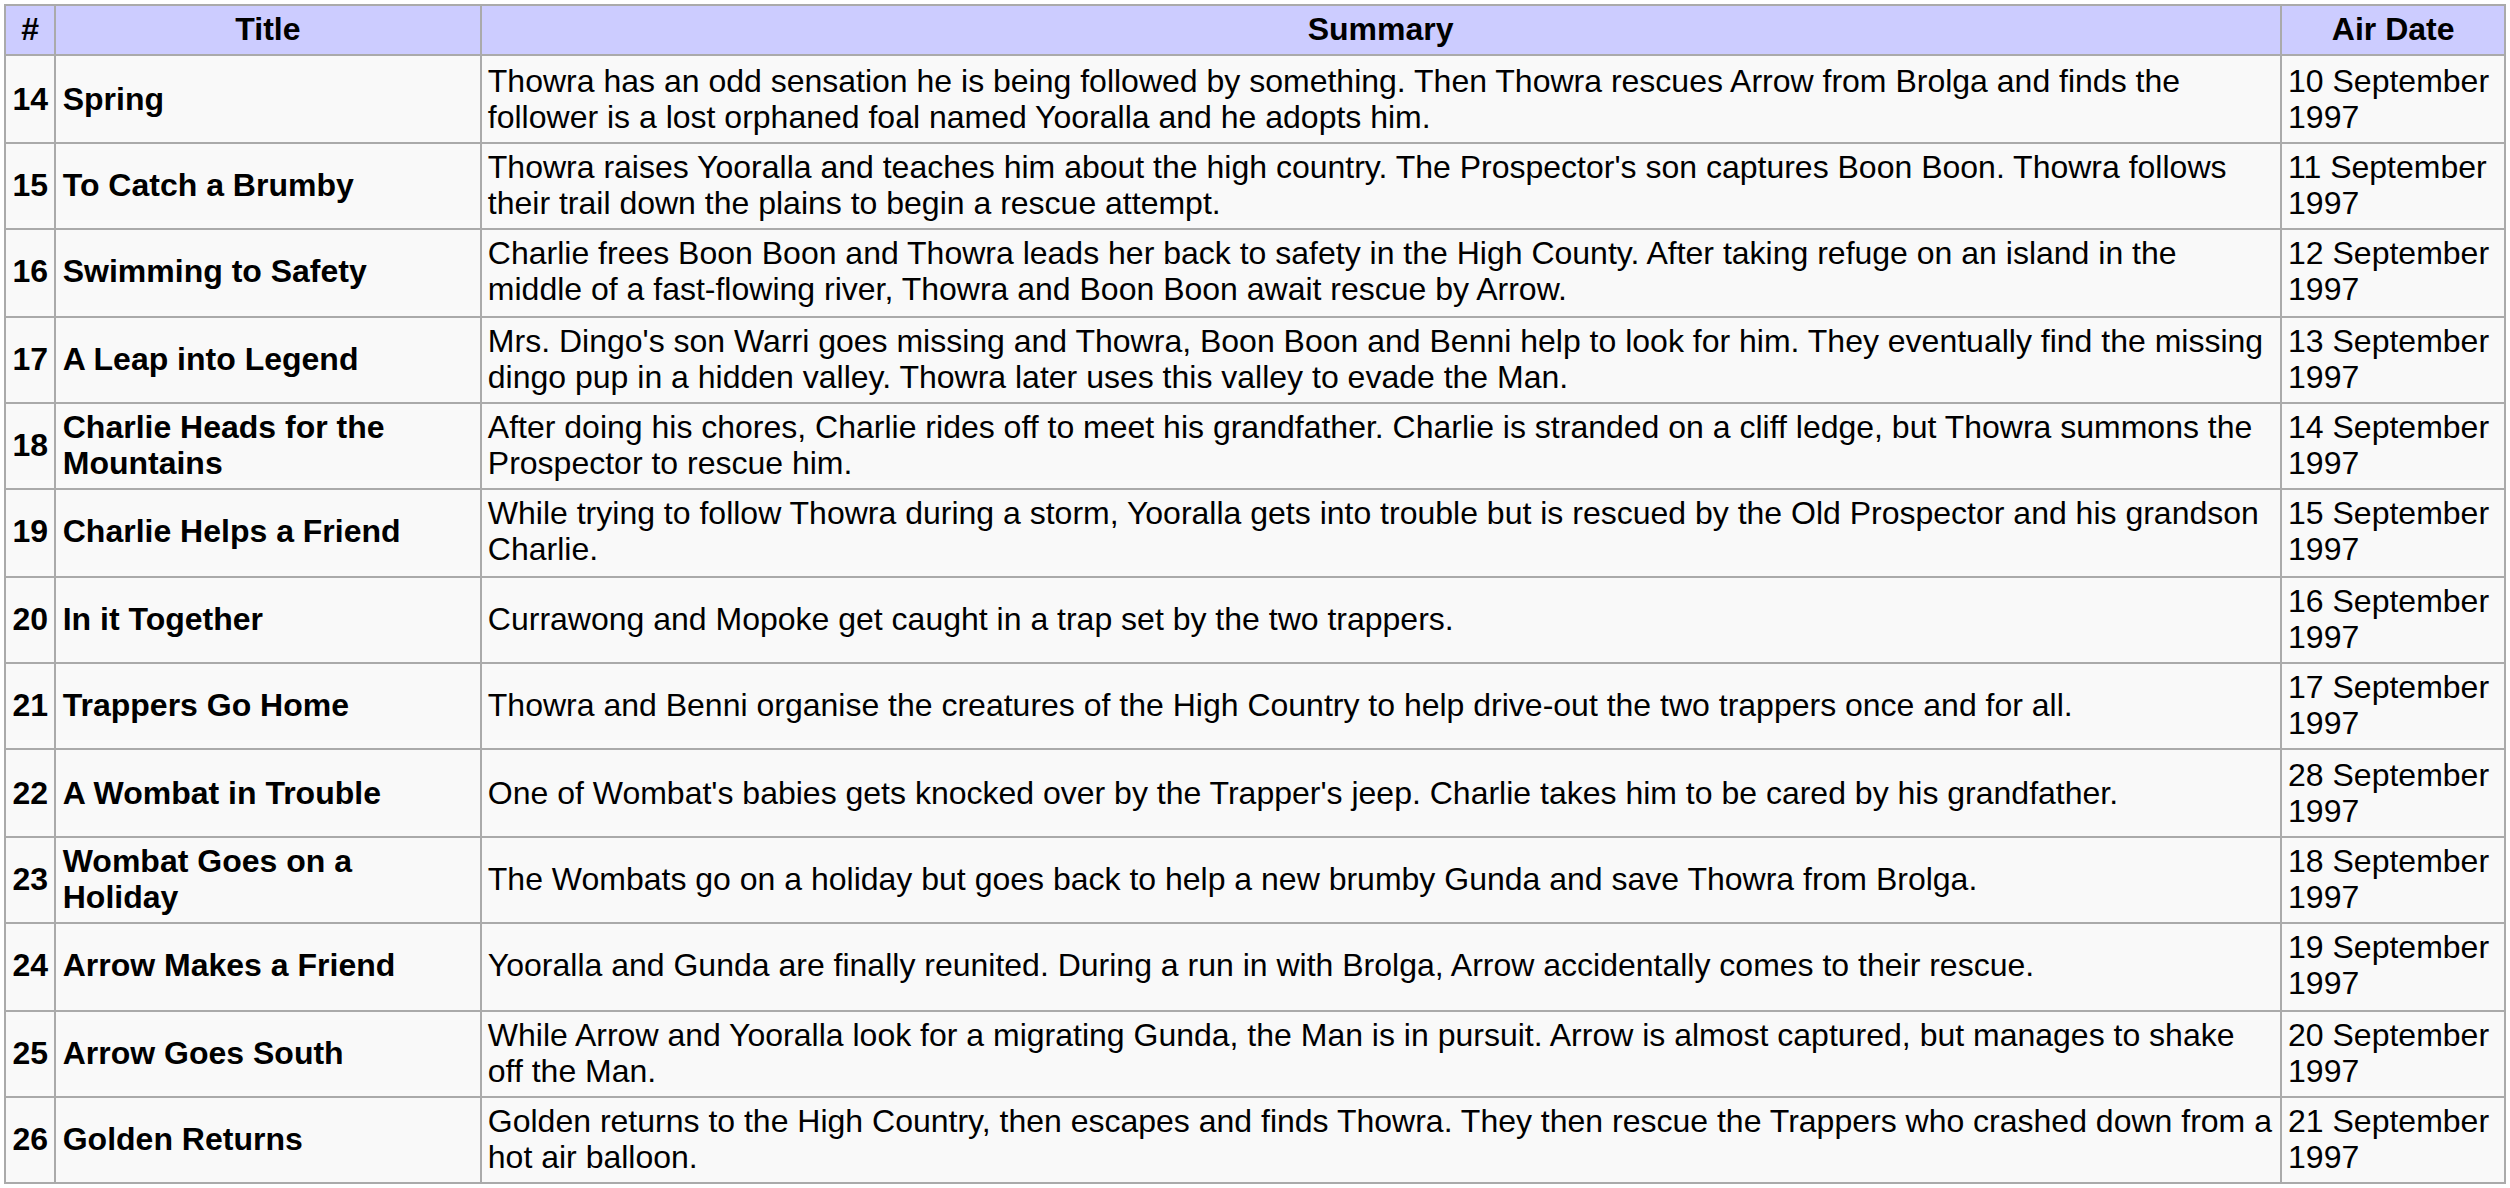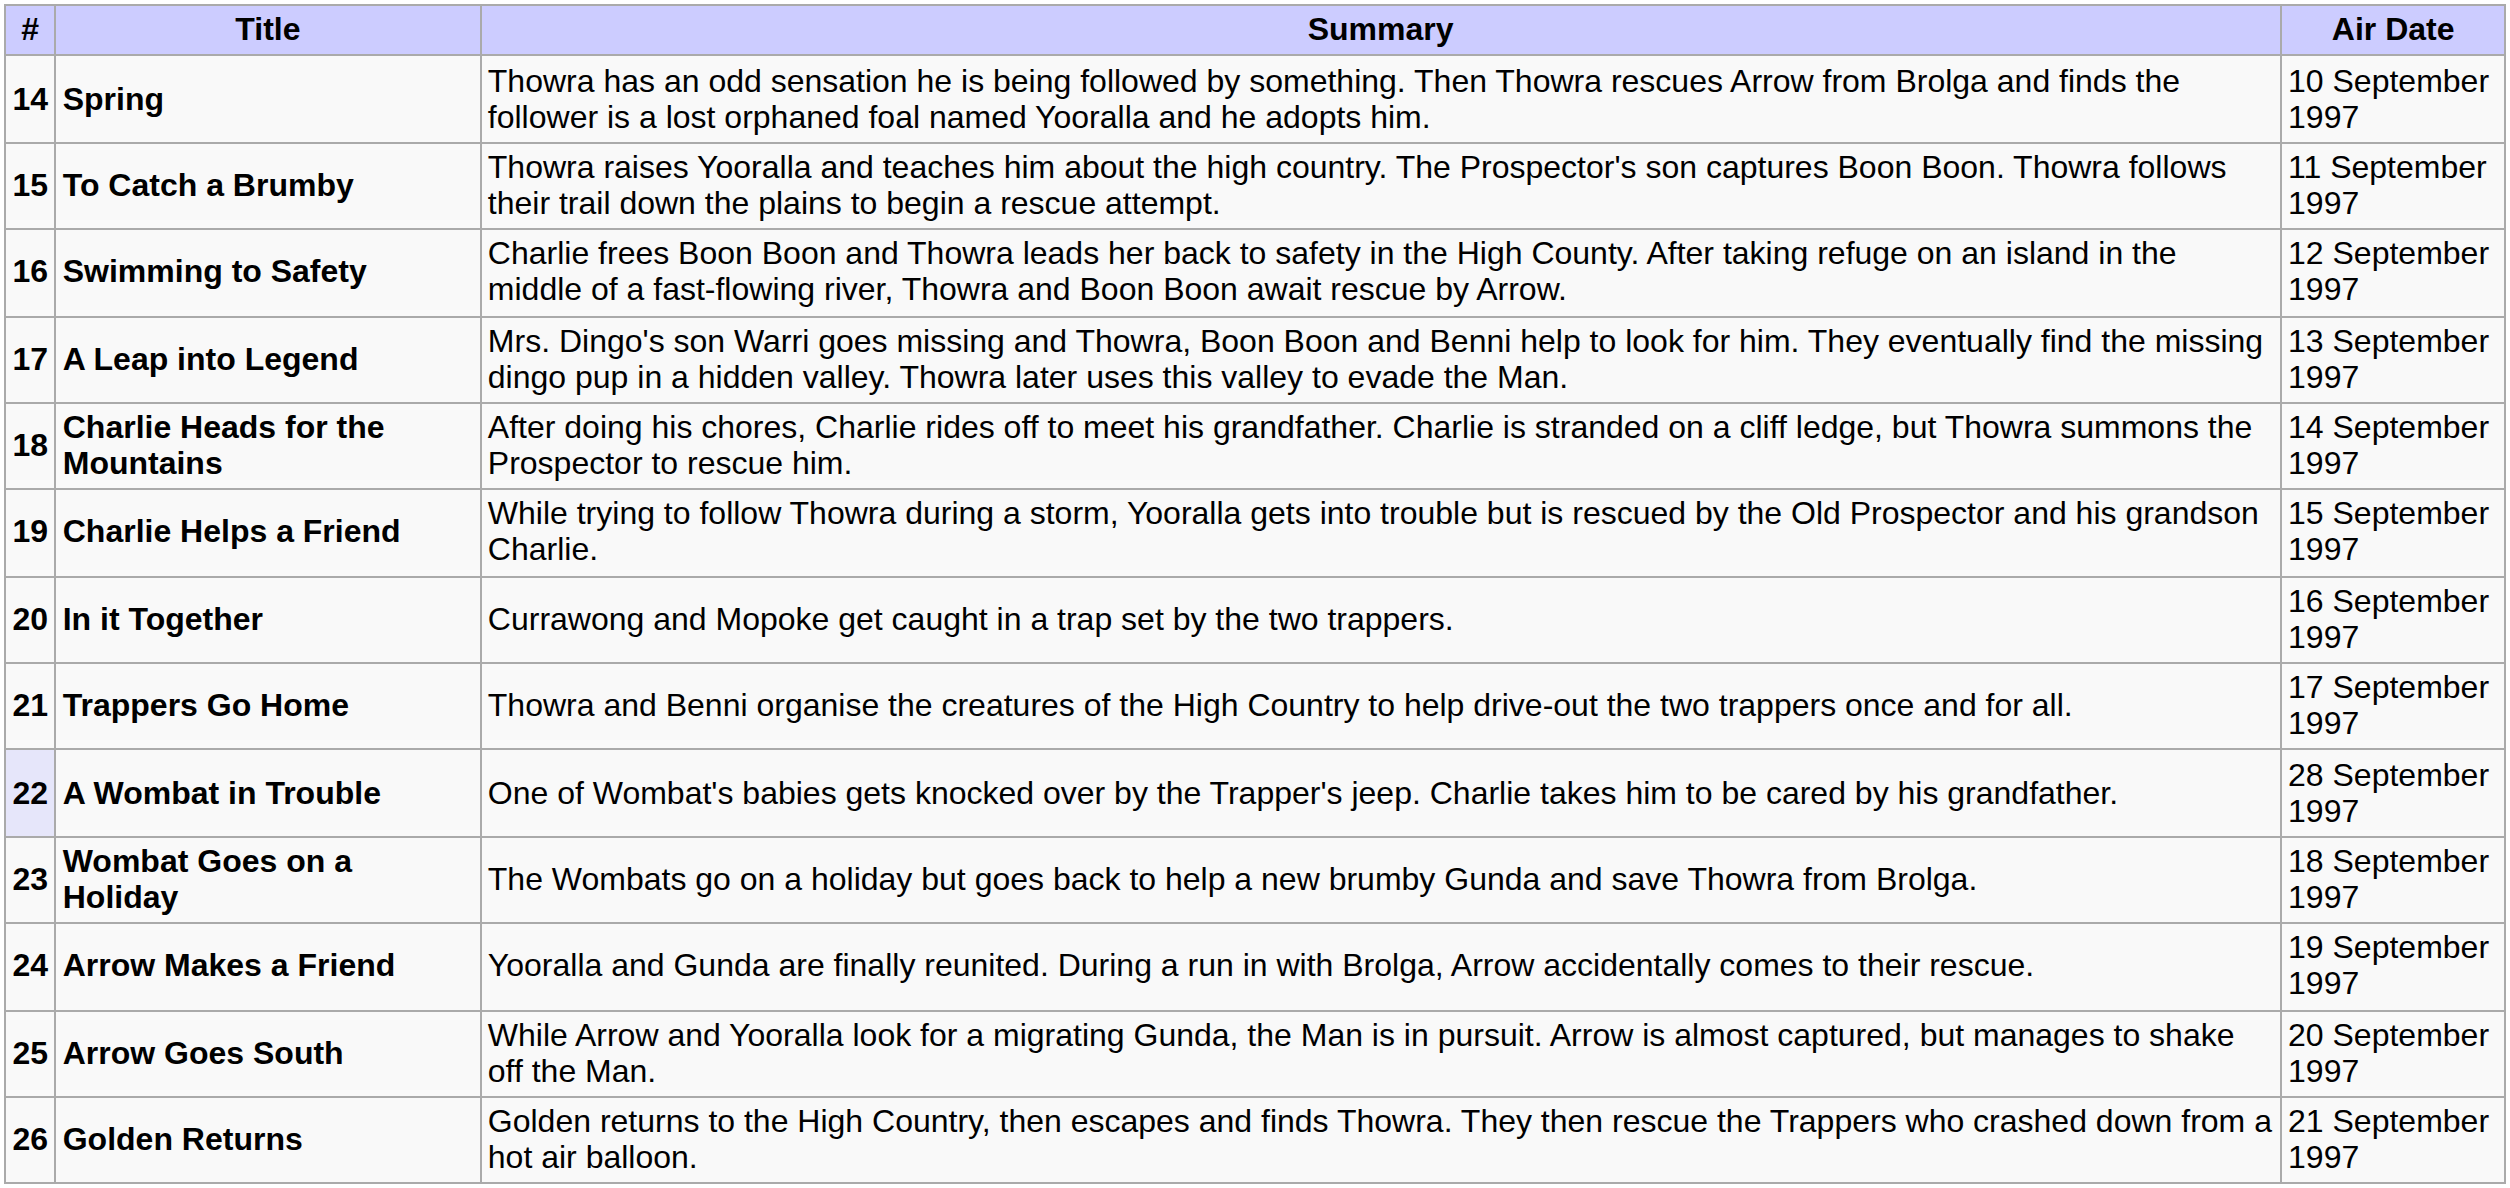(30, 792) no background -> (30, 792) lavender background
